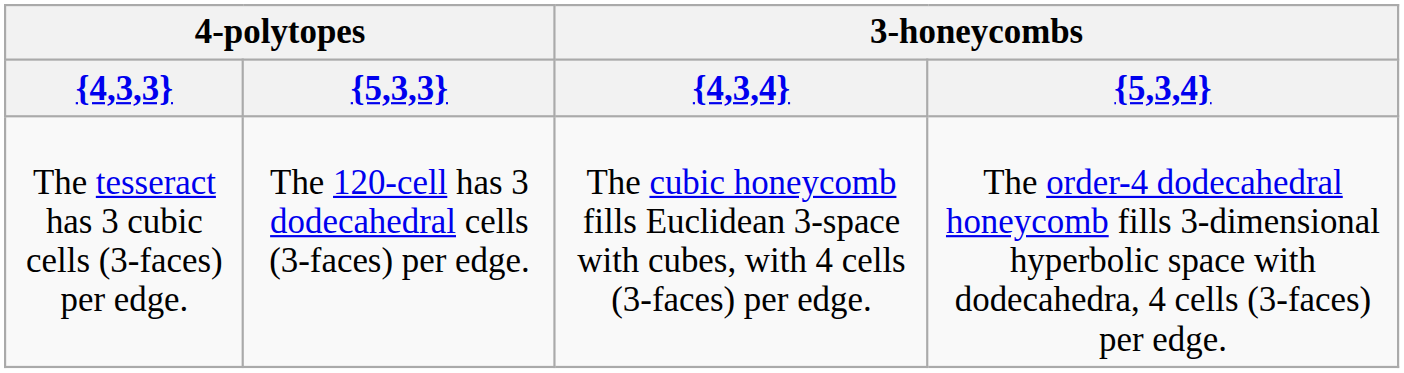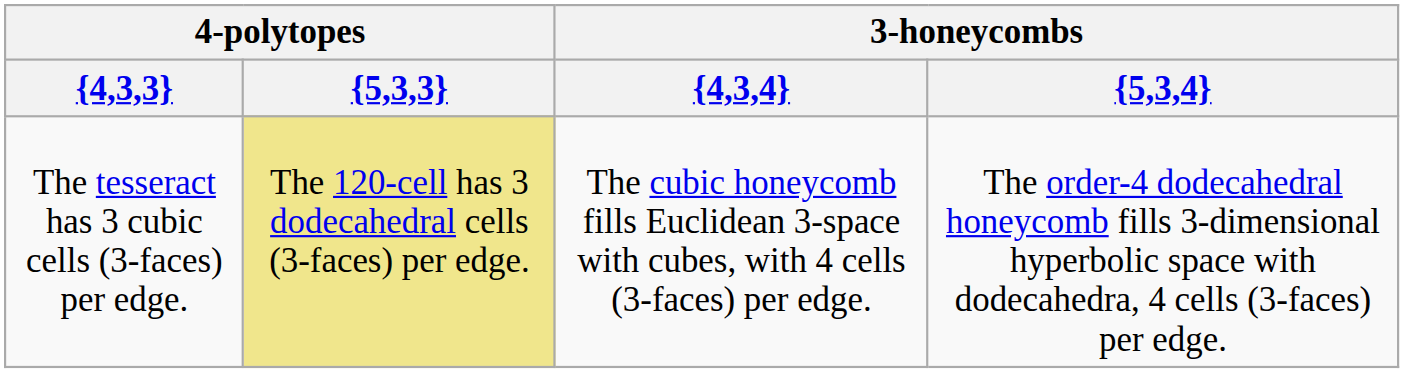(399, 221) no background -> (399, 221) khaki background
